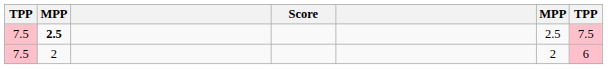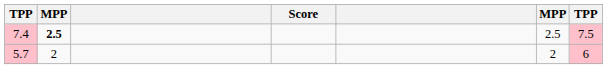(21, 34) 7.5 -> (21, 34) 7.4
(21, 53) 7.5 -> (21, 53) 5.7
